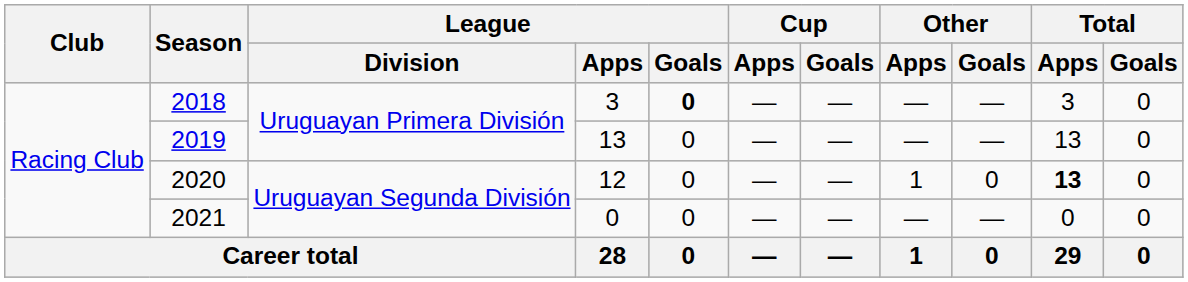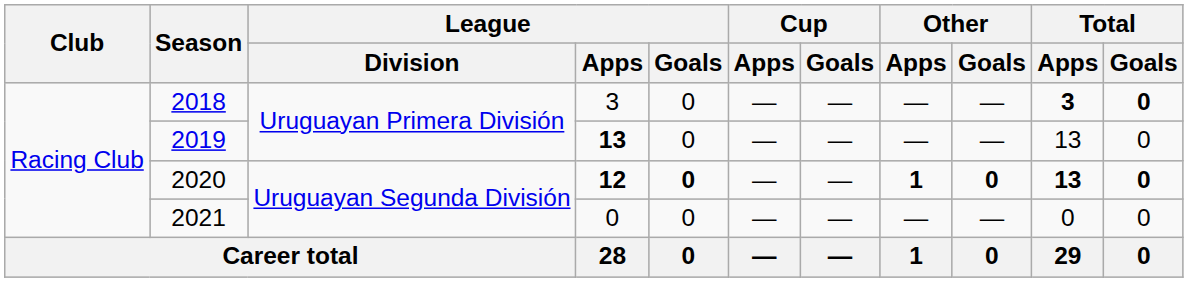(688, 101) bold -> (688, 101) normal
(1068, 101) normal -> (1068, 101) bold
(1144, 101) normal -> (1144, 101) bold
(612, 140) normal -> (612, 140) bold
(612, 179) normal -> (612, 179) bold
(688, 179) normal -> (688, 179) bold
(916, 179) normal -> (916, 179) bold
(992, 179) normal -> (992, 179) bold
(1144, 179) normal -> (1144, 179) bold
